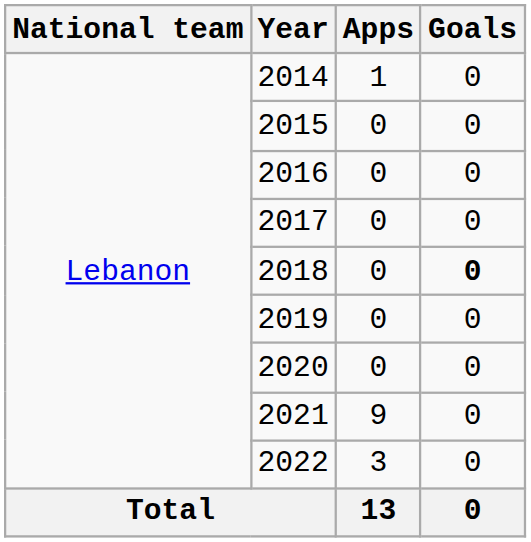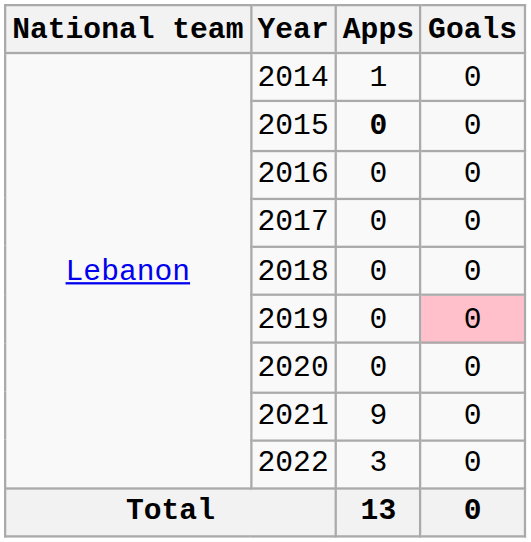(378, 126) normal -> (378, 126) bold
(473, 271) bold -> (473, 271) normal
(473, 319) no background -> (473, 319) pink background
